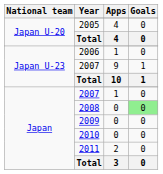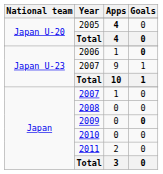(116, 25) normal -> (116, 25) bold
(143, 53) normal -> (143, 53) bold
(143, 108) lightgreen background -> (143, 108) no background
(143, 121) normal -> (143, 121) bold
